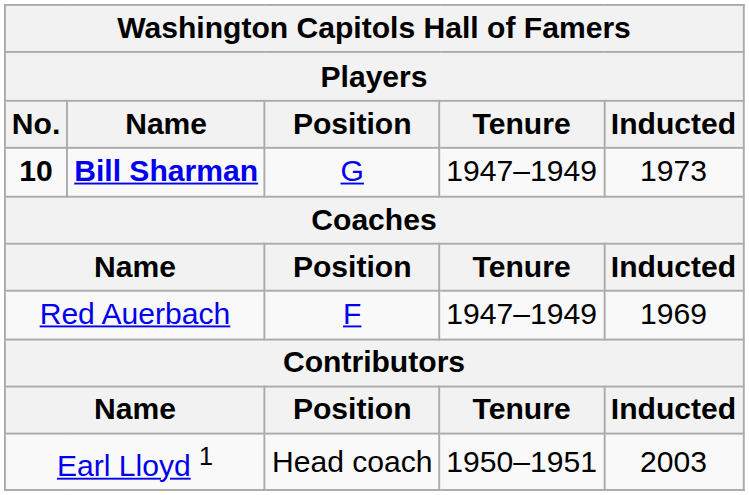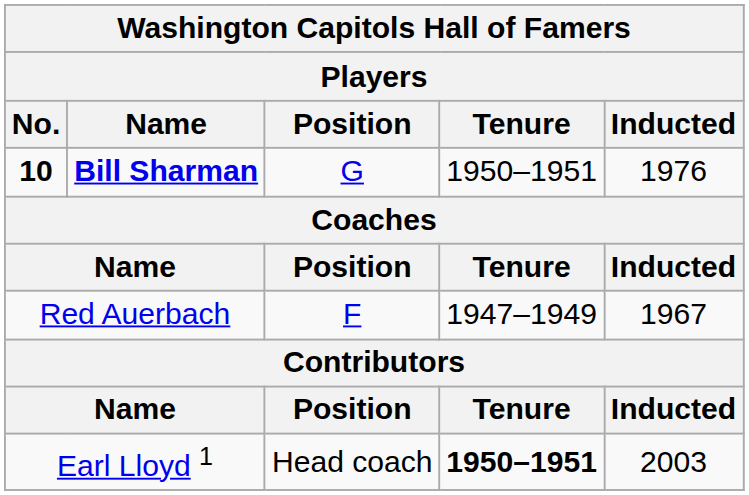(522, 171) 1947–1949 -> (522, 171) 1950–1951
(673, 171) 1973 -> (673, 171) 1976
(673, 314) 1969 -> (673, 314) 1967
(522, 461) normal -> (522, 461) bold
